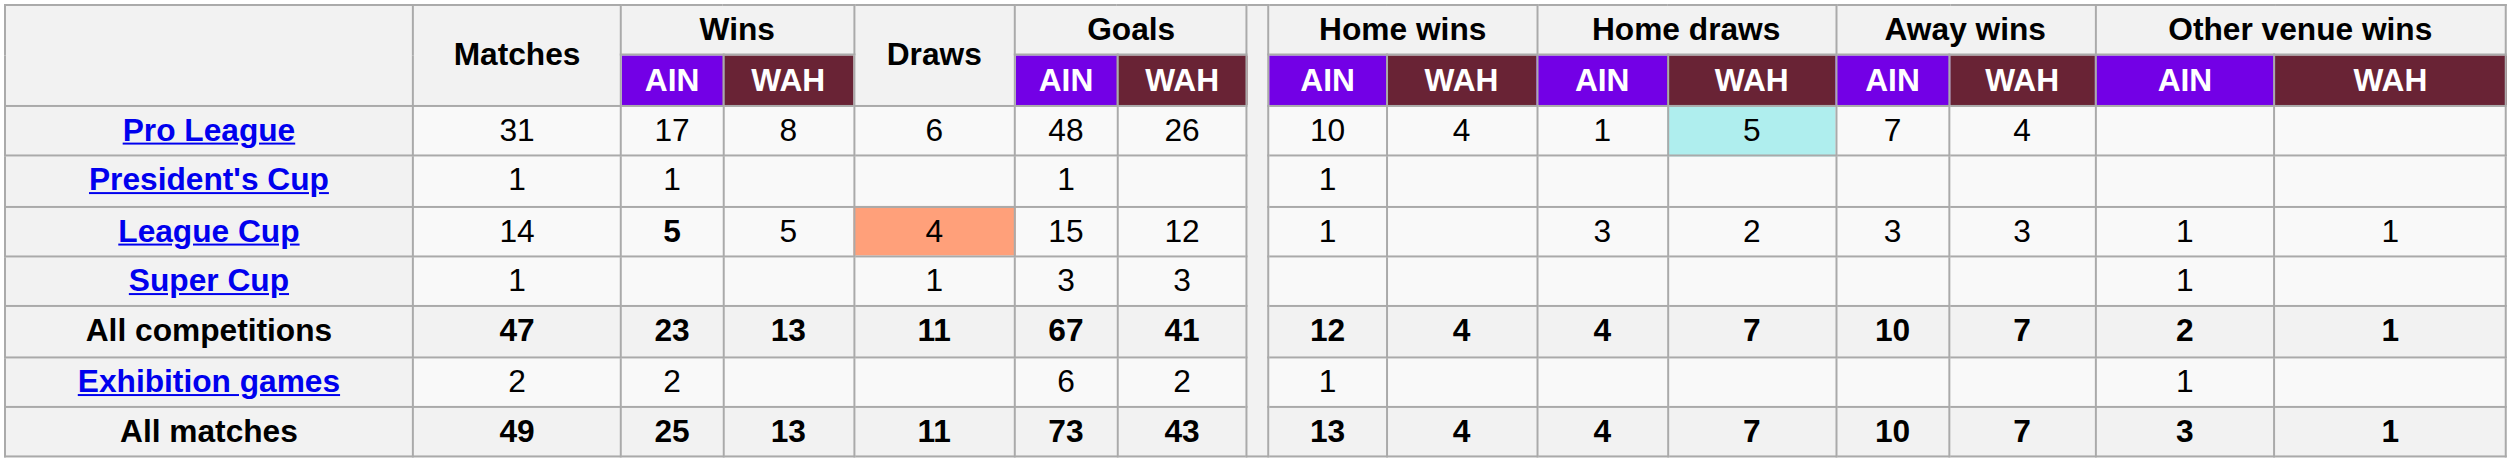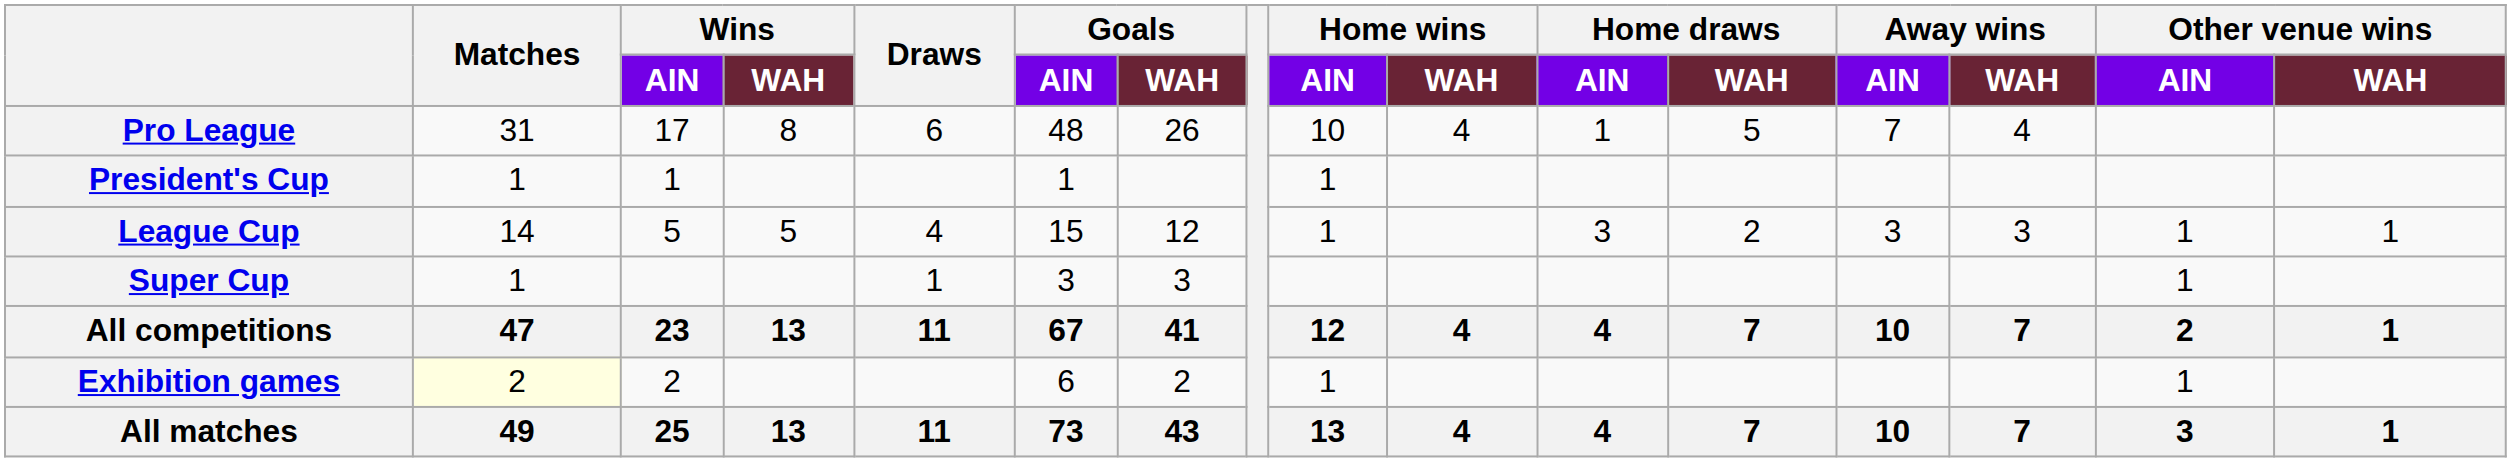(1752, 130) paleturquoise background -> (1752, 130) no background
(672, 230) bold -> (672, 230) normal
(934, 230) lightsalmon background -> (934, 230) no background
(517, 381) no background -> (517, 381) lightyellow background
